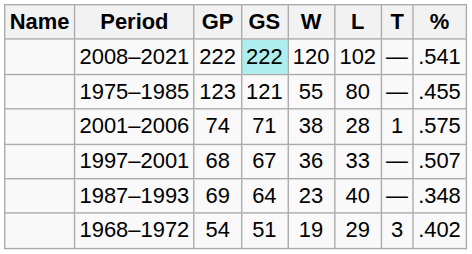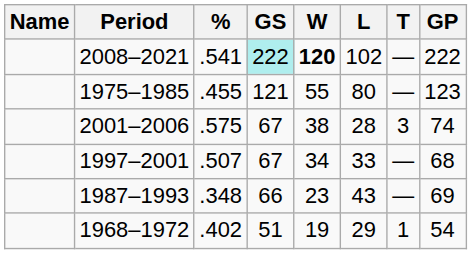columns swapped: (218, 21) <-> (439, 21)
(311, 56) normal -> (317, 56) bold
(264, 126) 71 -> (270, 126) 67
(397, 126) 1 -> (403, 126) 3
(311, 160) 36 -> (317, 160) 34
(264, 195) 64 -> (270, 195) 66
(358, 195) 40 -> (364, 195) 43
(397, 230) 3 -> (403, 230) 1
